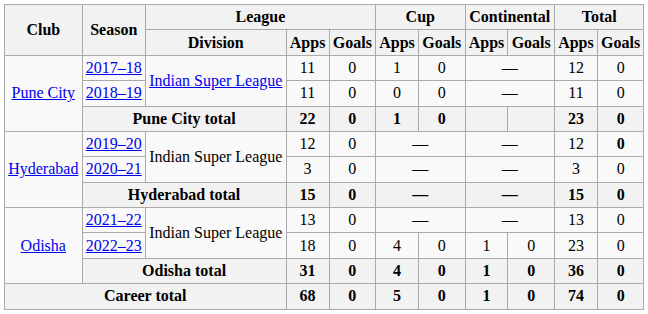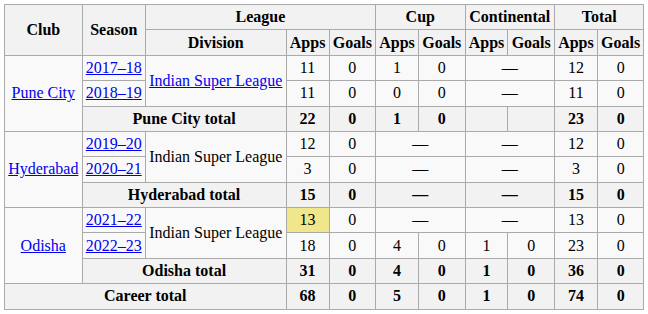(621, 144) bold -> (621, 144) normal
(308, 220) no background -> (308, 220) khaki background
